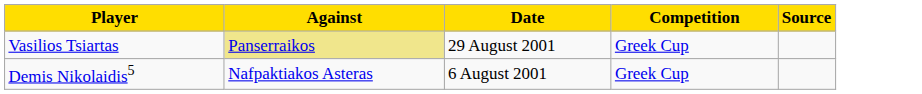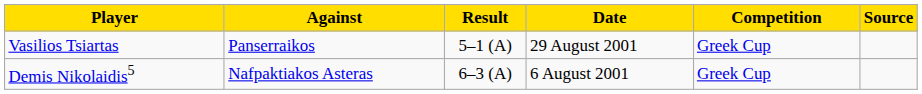+ column: (485, 17)
(272, 44) khaki background -> (272, 44) no background
